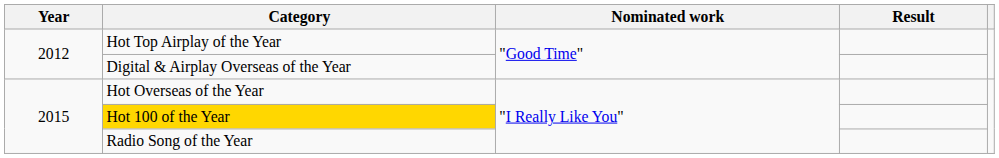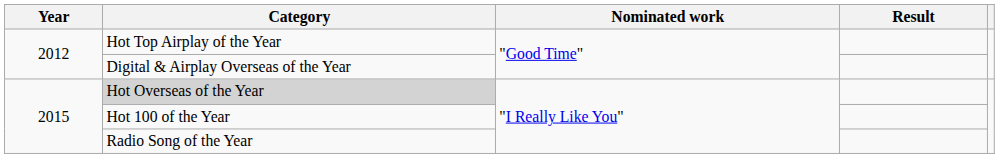(185, 91) no background -> (185, 91) lightgrey background
(168, 116) gold background -> (168, 116) no background
